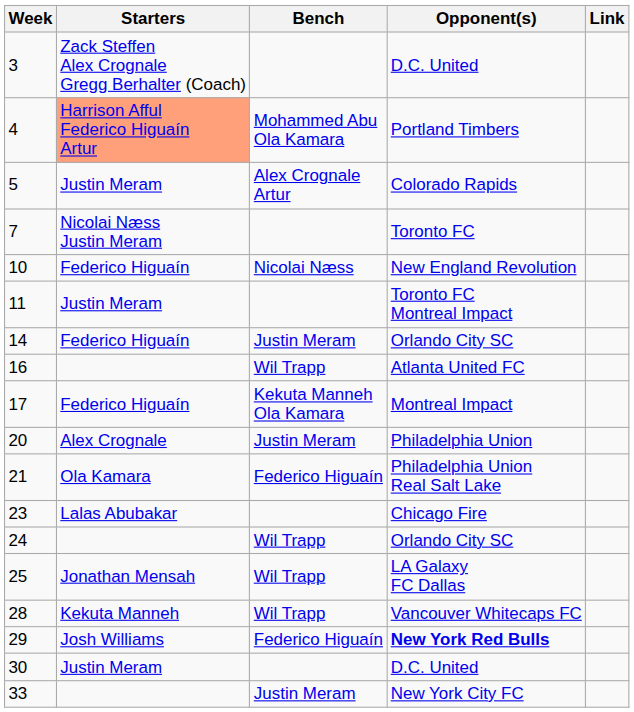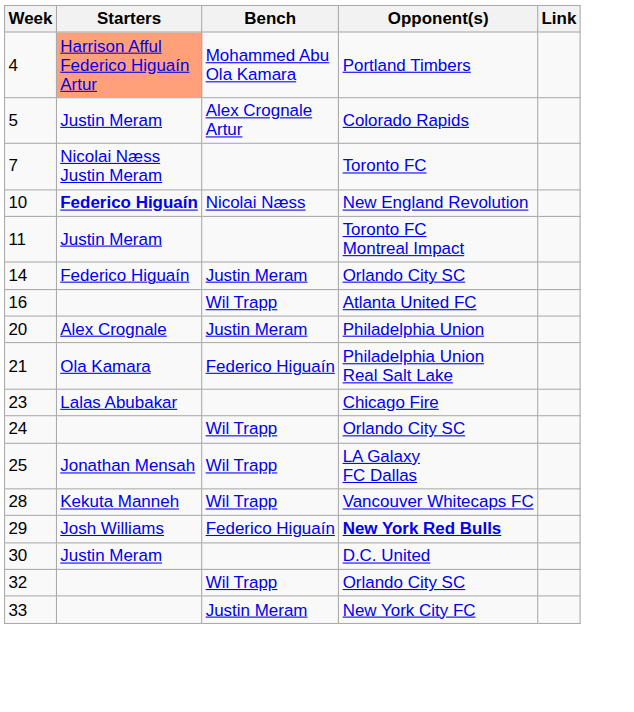- row: (13, 64)
(125, 267) normal -> (129, 202) bold
- row: (18, 404)
+ row: (18, 582)
